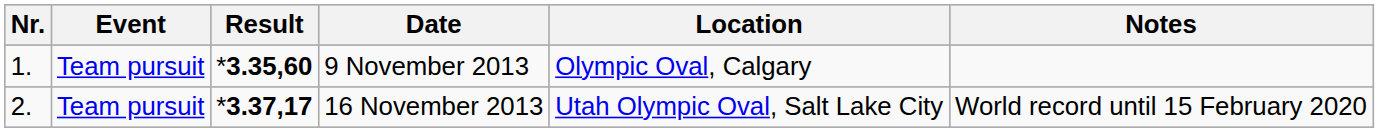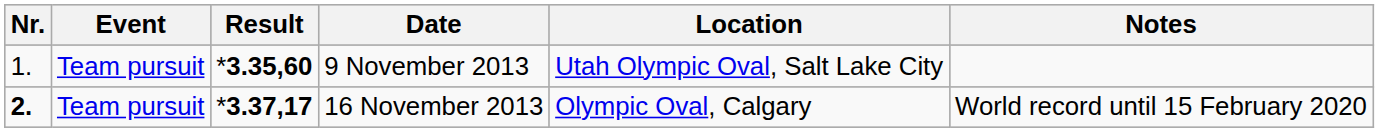(683, 65) Olympic Oval, Calgary -> (749, 65) Utah Olympic Oval, Salt Lake City
(21, 106) normal -> (21, 106) bold
(749, 106) Utah Olympic Oval, Salt Lake City -> (683, 106) Olympic Oval, Calgary
